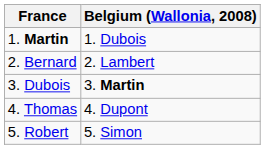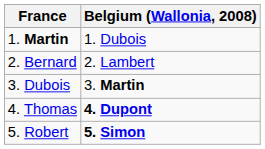(116, 109) normal -> (118, 109) bold
(113, 132) normal -> (115, 132) bold
